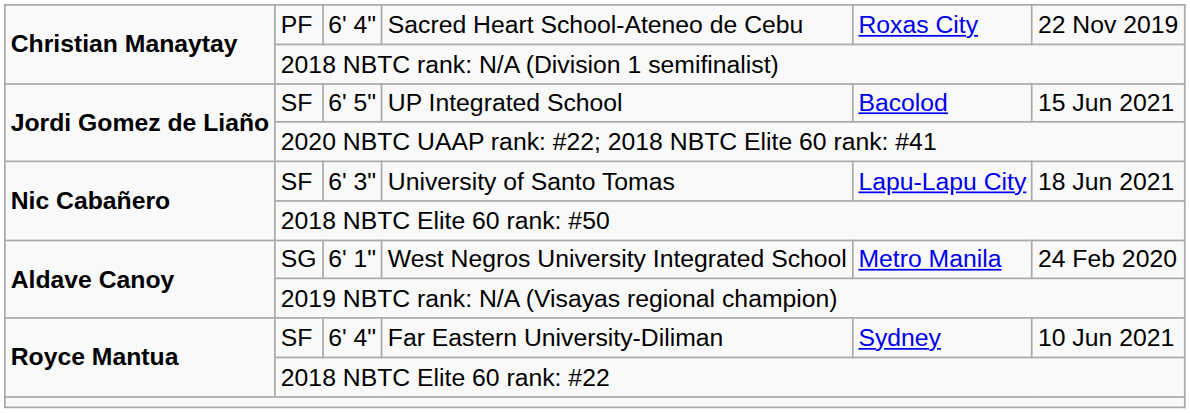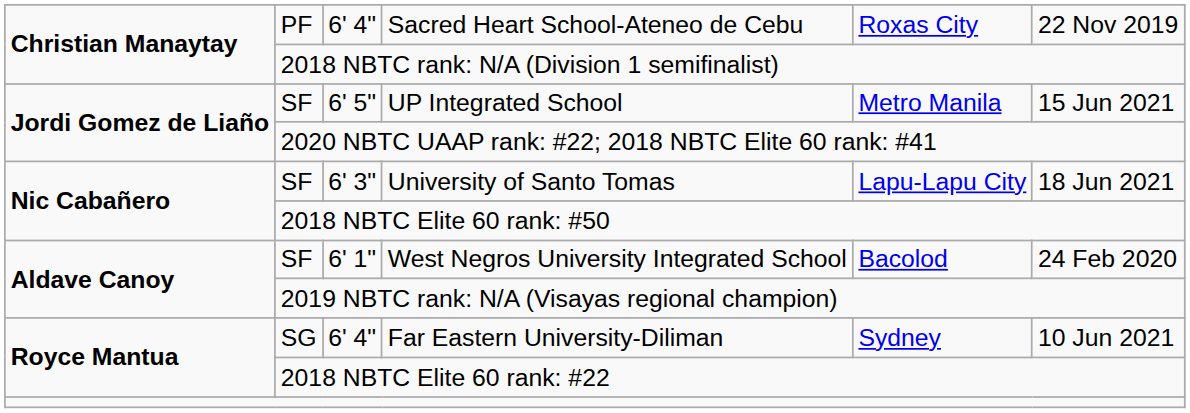(903, 103) Bacolod -> (930, 103) Metro Manila
(299, 260) SG -> (297, 260) SF
(930, 260) Metro Manila -> (903, 260) Bacolod
(297, 338) SF -> (299, 338) SG
